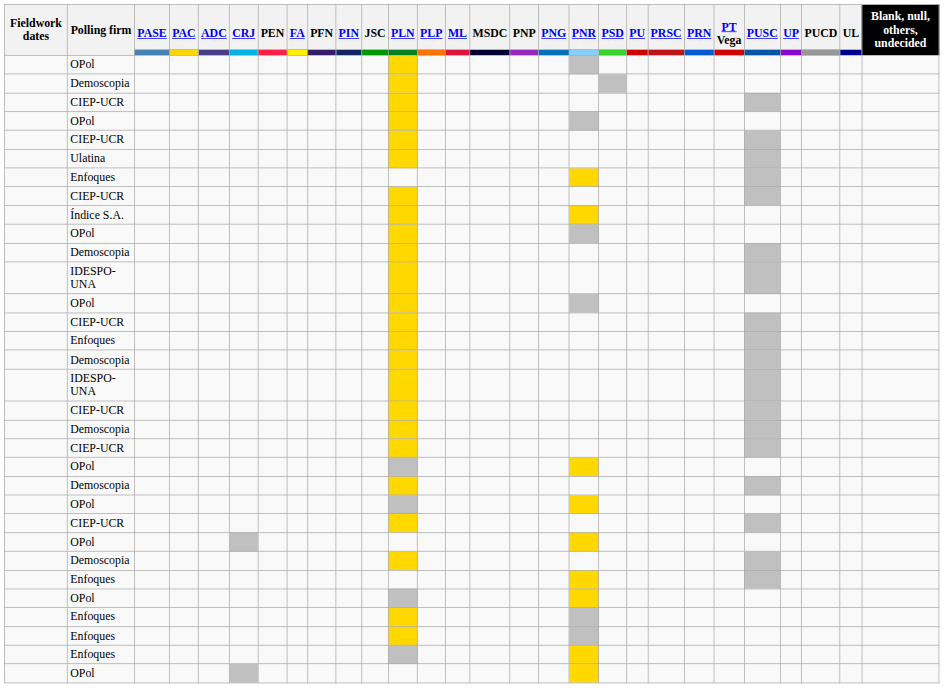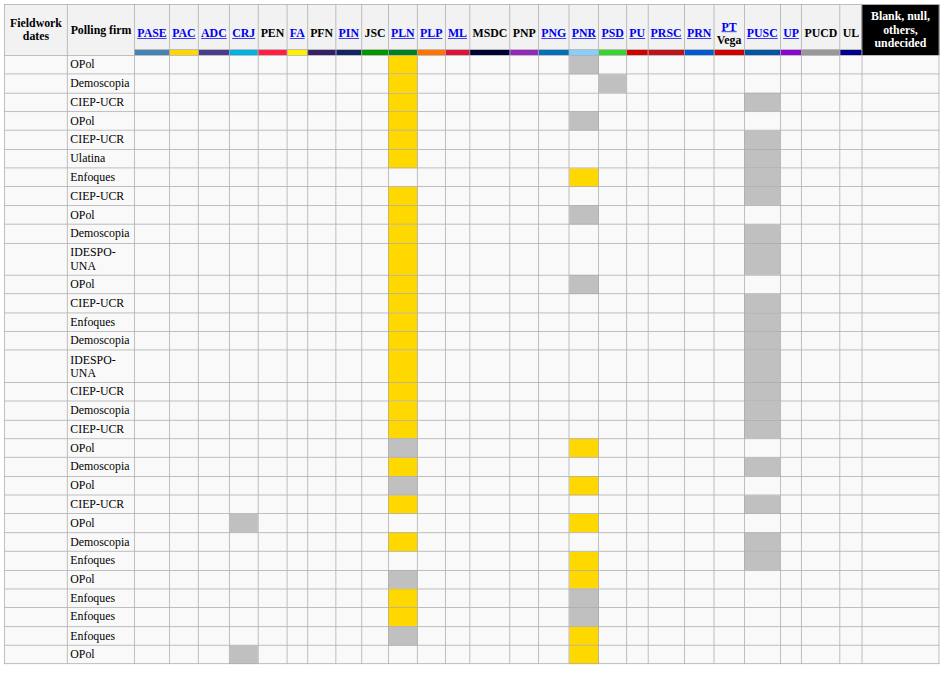- row: (36, 215)
